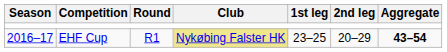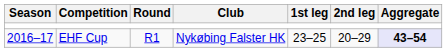(231, 38) khaki background -> (231, 38) no background
(410, 38) no background -> (410, 38) lavender background
